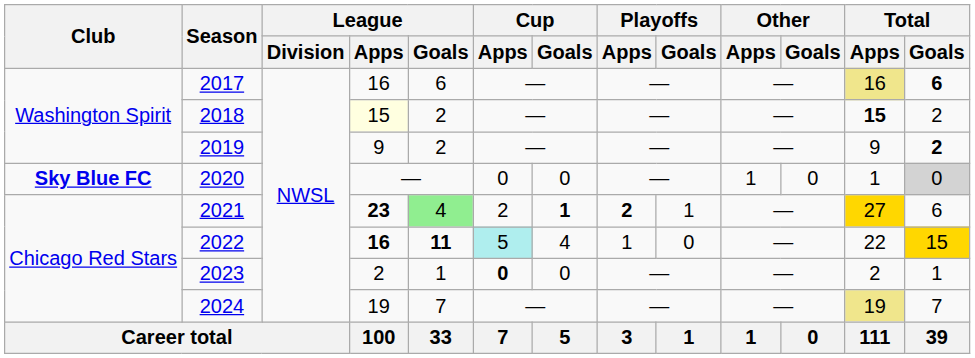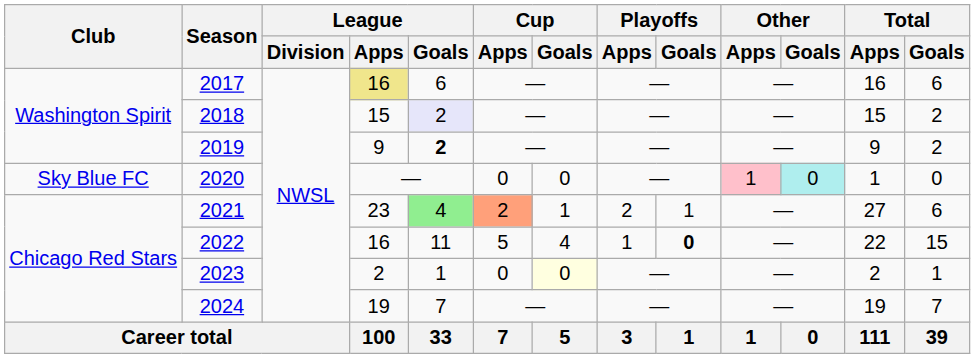(379, 83) no background -> (379, 83) khaki background
(875, 83) khaki background -> (875, 83) no background
(937, 83) bold -> (937, 83) normal
(379, 115) lightyellow background -> (379, 115) no background
(441, 115) no background -> (441, 115) lavender background
(875, 115) bold -> (875, 115) normal
(441, 147) normal -> (441, 147) bold
(937, 147) bold -> (937, 147) normal
(93, 178) bold -> (93, 178) normal
(751, 178) no background -> (751, 178) pink background
(813, 178) no background -> (813, 178) paleturquoise background
(937, 178) lightgrey background -> (937, 178) no background
(379, 210) bold -> (379, 210) normal
(503, 210) no background -> (503, 210) lightsalmon background
(565, 210) bold -> (565, 210) normal
(627, 210) bold -> (627, 210) normal
(875, 210) gold background -> (875, 210) no background
(379, 242) bold -> (379, 242) normal
(441, 242) bold -> (441, 242) normal
(503, 242) paleturquoise background -> (503, 242) no background
(689, 242) normal -> (689, 242) bold
(937, 242) gold background -> (937, 242) no background
(503, 274) bold -> (503, 274) normal
(565, 274) no background -> (565, 274) lightyellow background
(875, 305) khaki background -> (875, 305) no background
